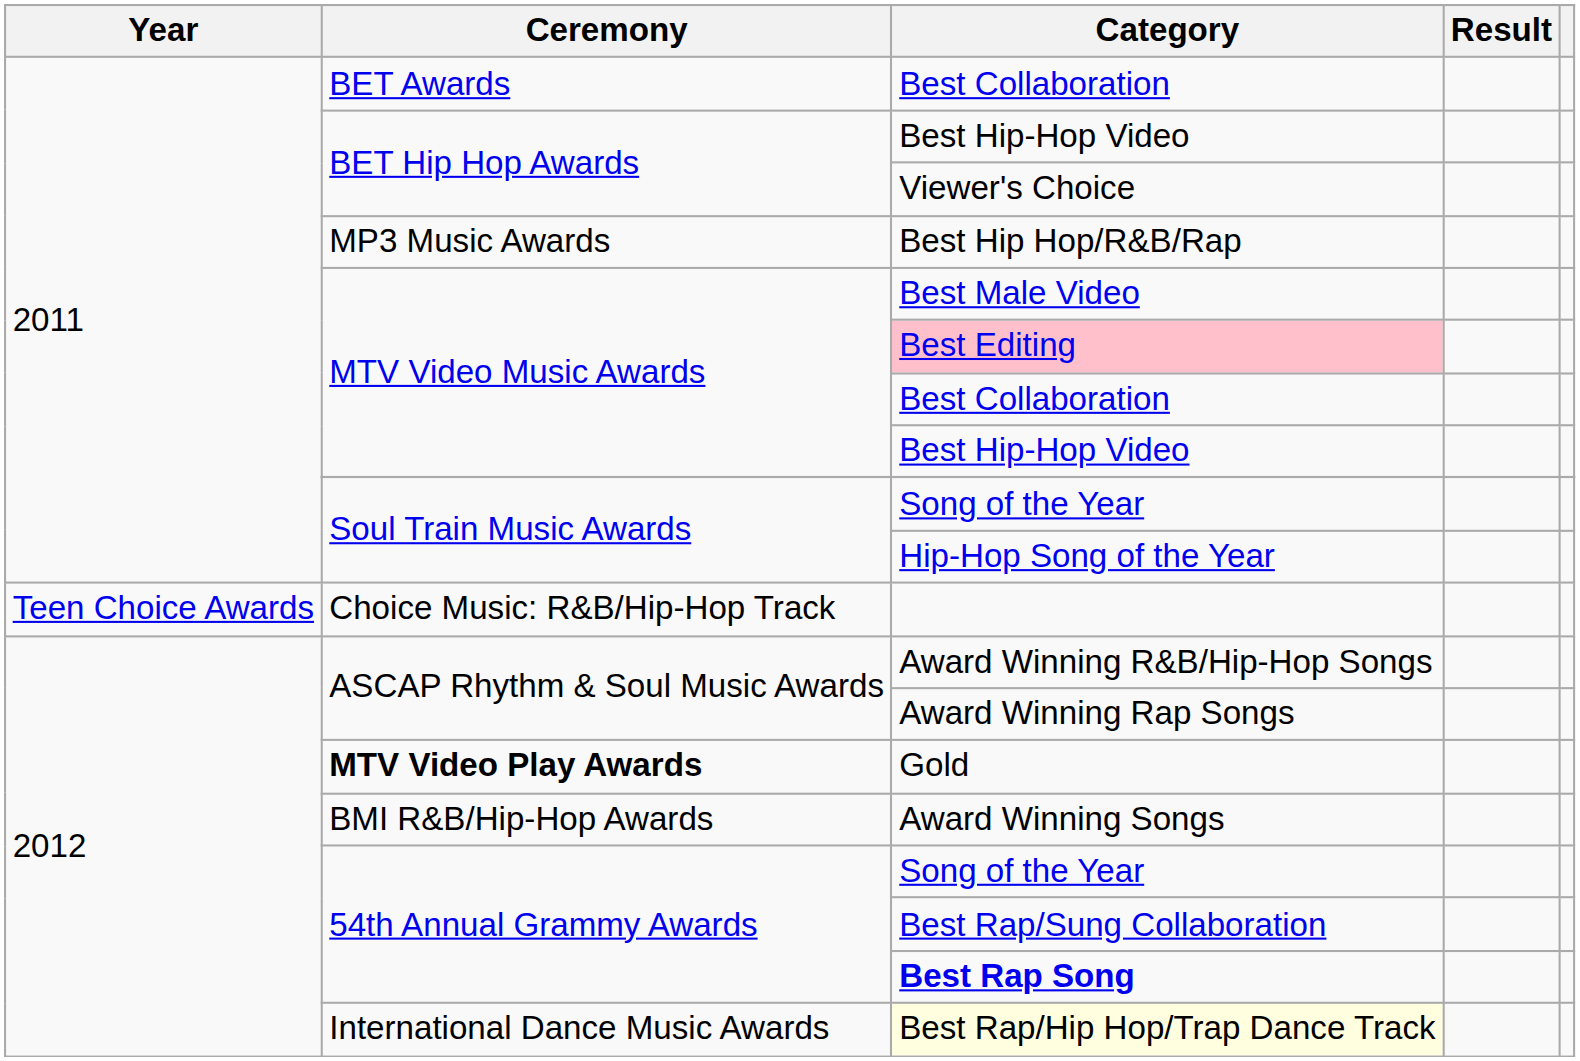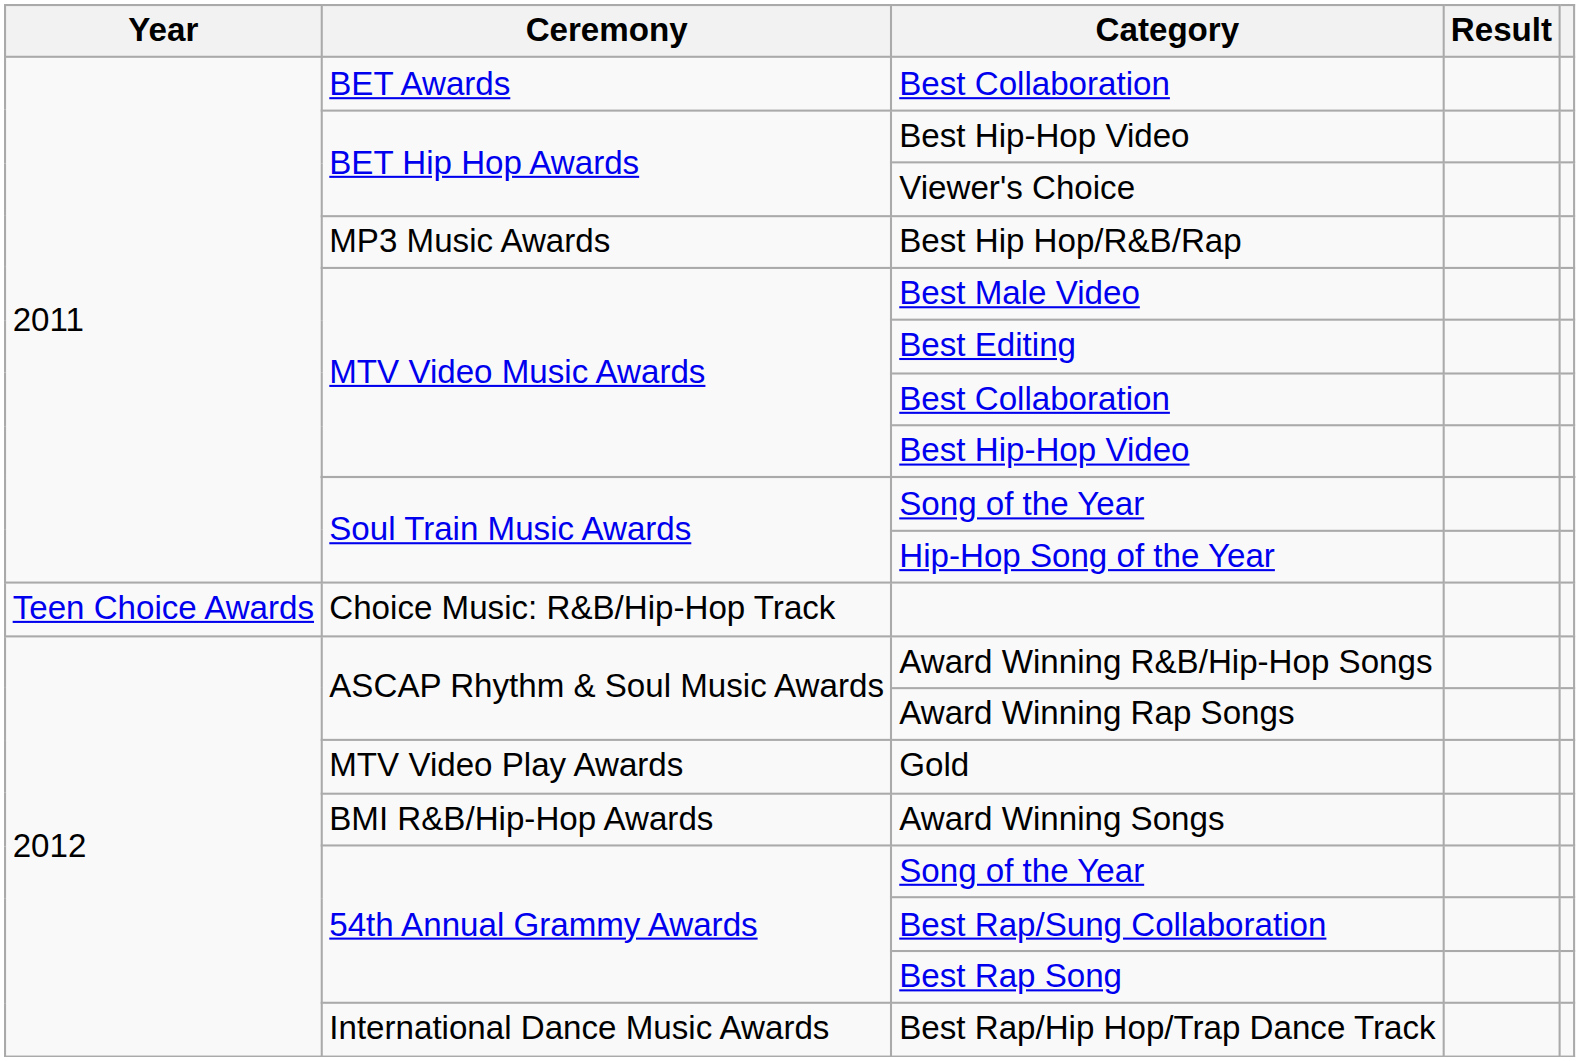(988, 345) pink background -> (988, 345) no background
(516, 766) bold -> (506, 766) normal
(1017, 976) bold -> (1011, 976) normal
(1167, 1028) lightyellow background -> (1167, 1028) no background
